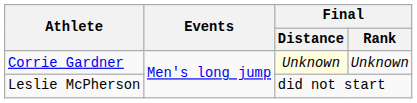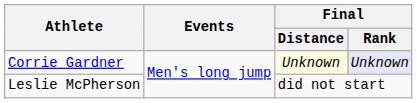(380, 62) no background -> (380, 62) lavender background
